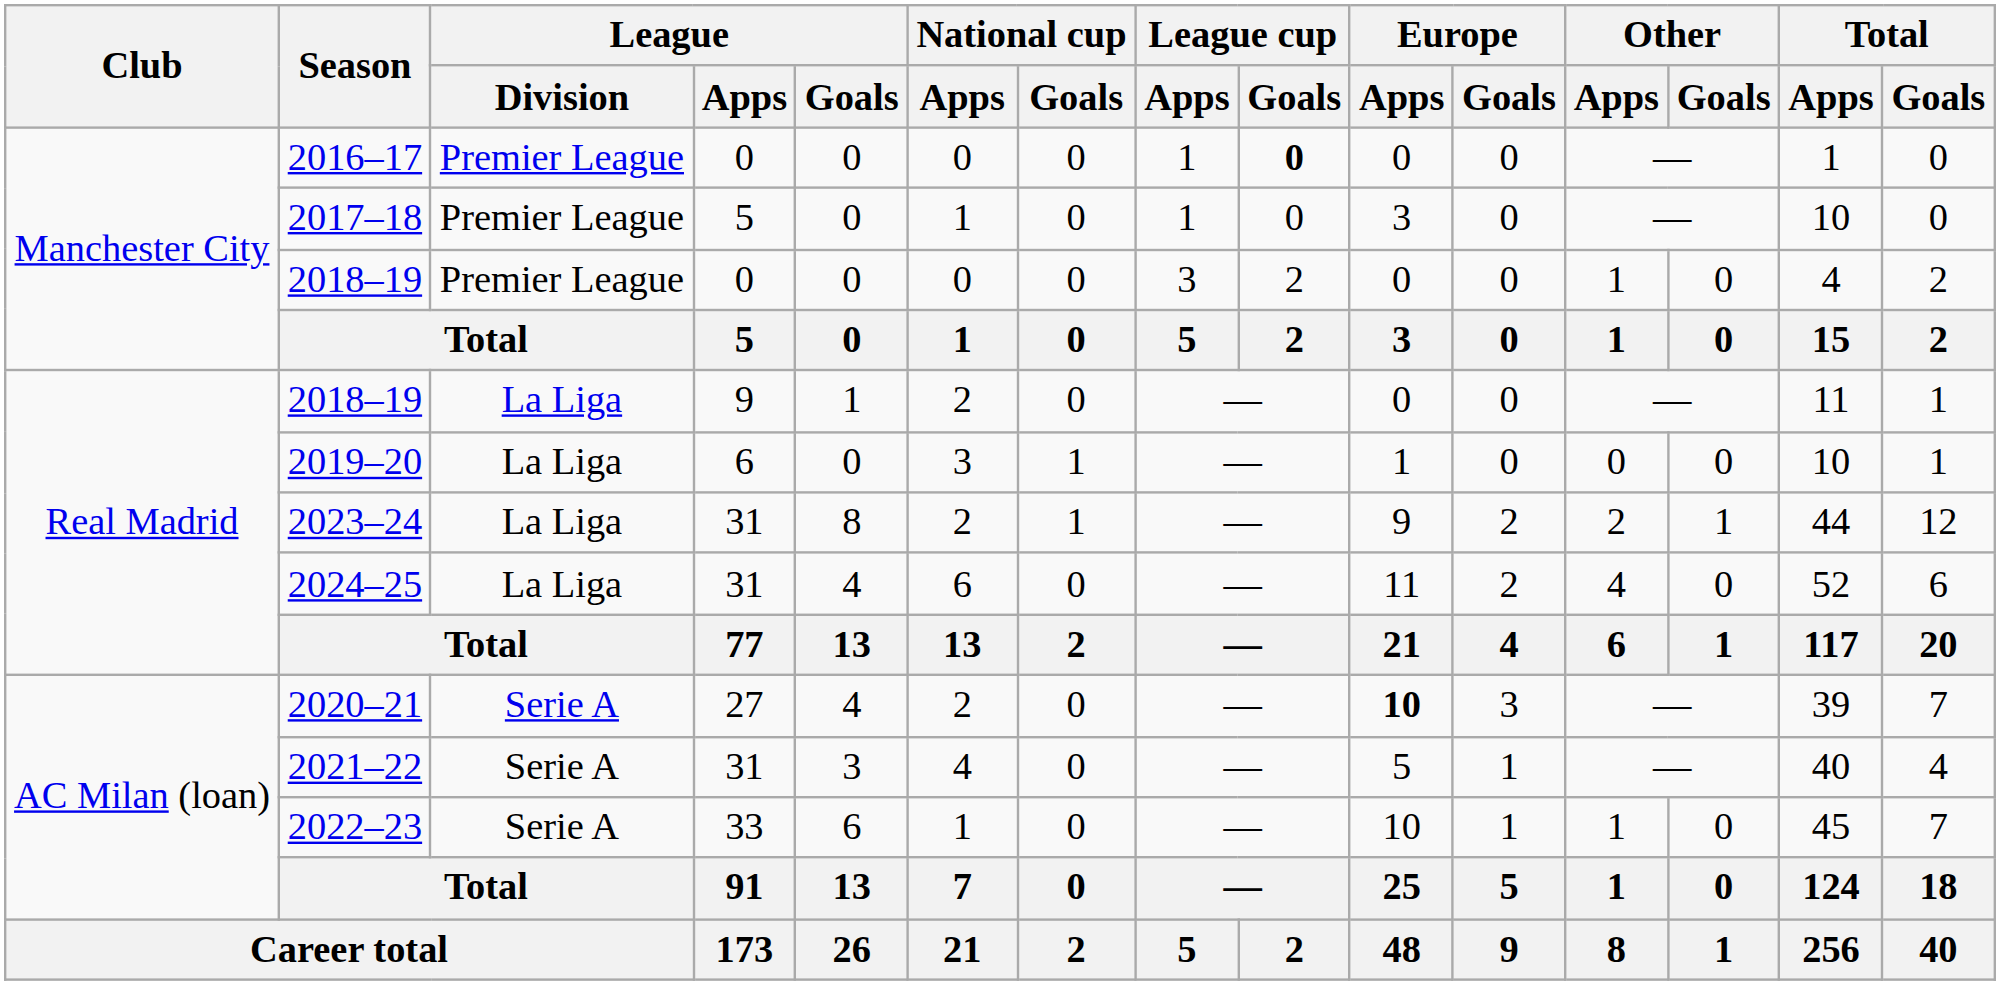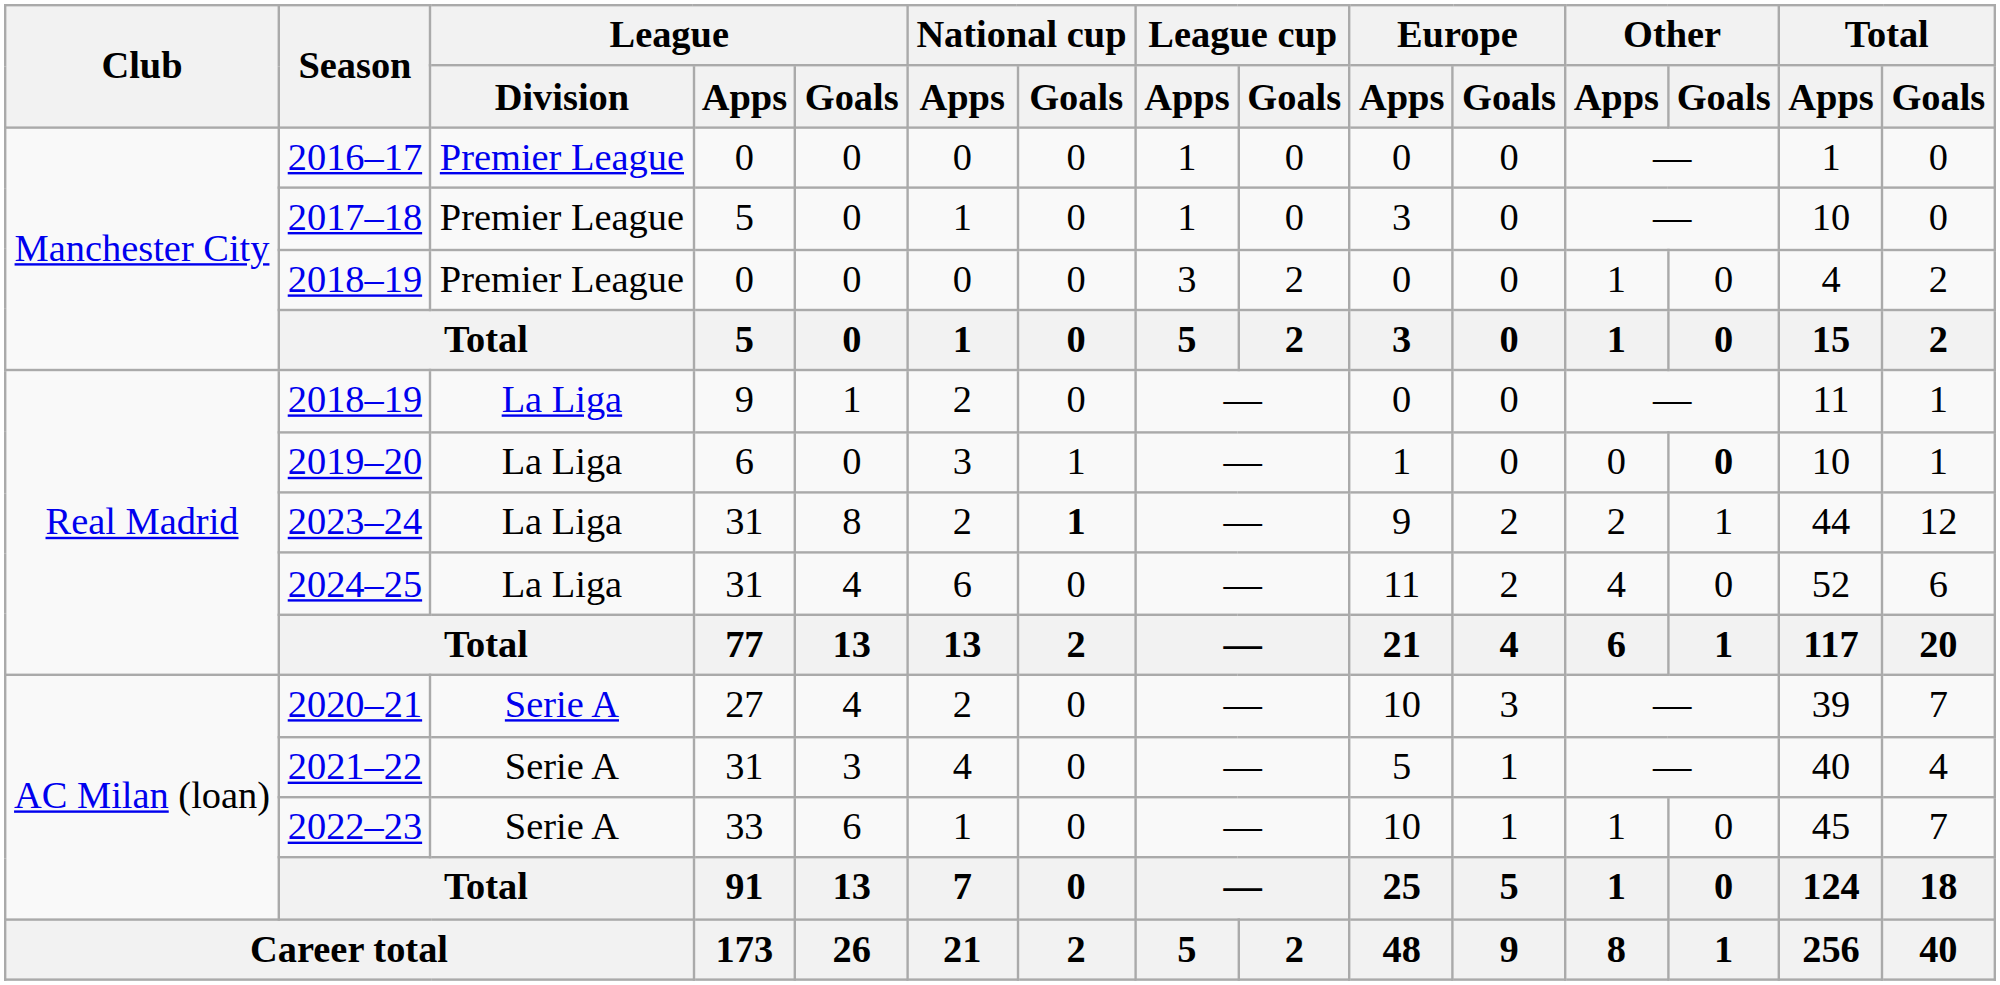(1294, 156) bold -> (1294, 156) normal
(1724, 461) normal -> (1724, 461) bold
(1076, 522) normal -> (1076, 522) bold
(1402, 704) bold -> (1402, 704) normal
